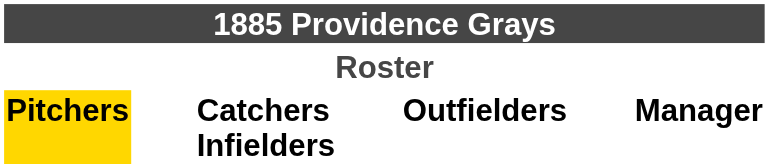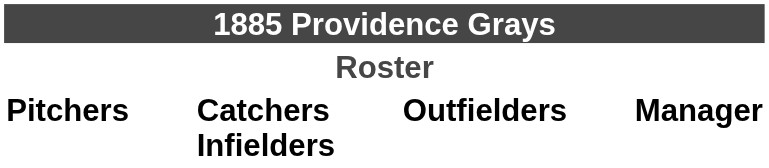(68, 110) gold background -> (68, 110) no background
